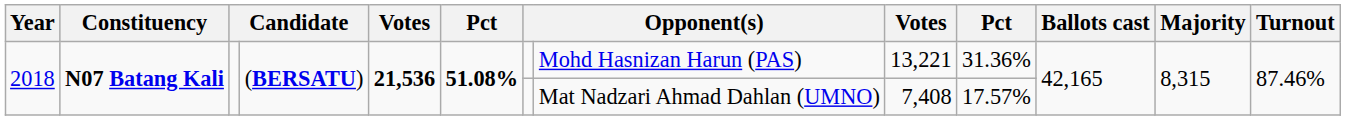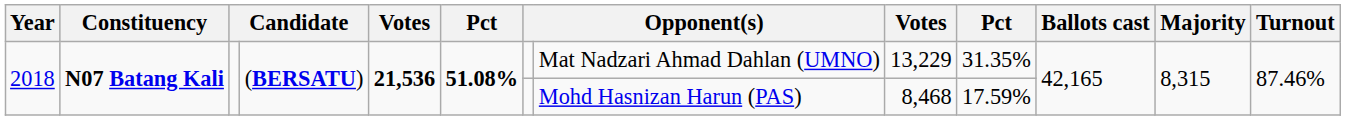(670, 59) Mohd Hasnizan Harun (PAS) -> (709, 59) Mat Nadzari Ahmad Dahlan (UMNO)
(921, 59) 13,221 -> (921, 59) 13,229
(996, 59) 31.36% -> (996, 59) 31.35%
(709, 96) Mat Nadzari Ahmad Dahlan (UMNO) -> (670, 96) Mohd Hasnizan Harun (PAS)
(927, 96) 7,408 -> (927, 96) 8,468
(996, 96) 17.57% -> (996, 96) 17.59%
